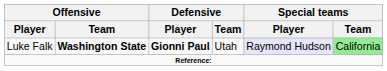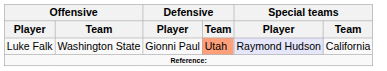(102, 46) bold -> (99, 46) normal
(180, 46) bold -> (173, 46) normal
(226, 46) no background -> (216, 46) lightsalmon background
(358, 46) lightgreen background -> (348, 46) no background
